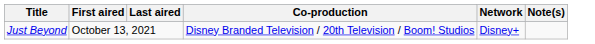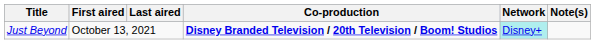(330, 30) normal -> (342, 30) bold
(499, 30) no background -> (522, 30) paleturquoise background
